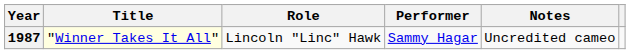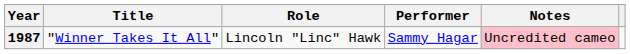(133, 38) lightyellow background -> (133, 38) no background
(550, 38) no background -> (550, 38) pink background
